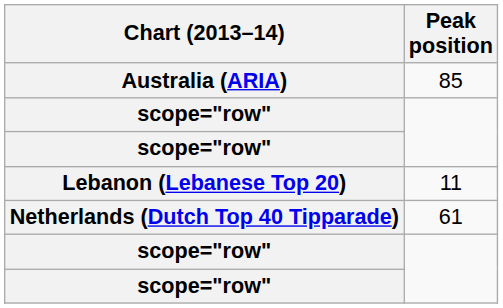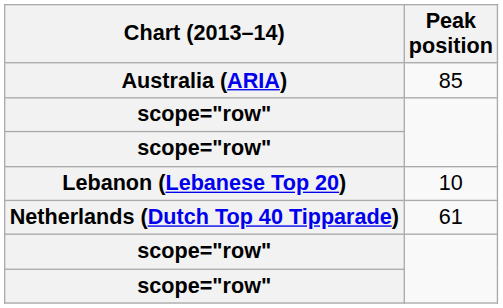(451, 182) 11 -> (451, 182) 10
